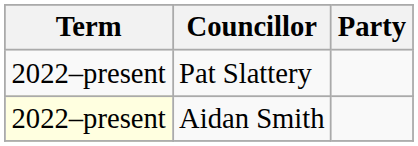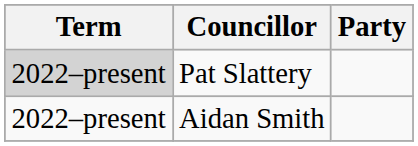(89, 72) no background -> (89, 72) lightgrey background
(89, 118) lightyellow background -> (89, 118) no background
